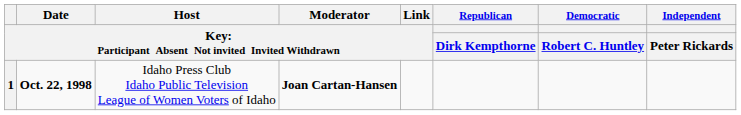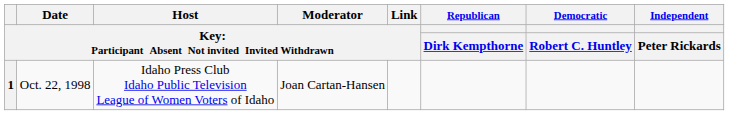(56, 85) bold -> (55, 85) normal
(339, 85) bold -> (333, 85) normal
